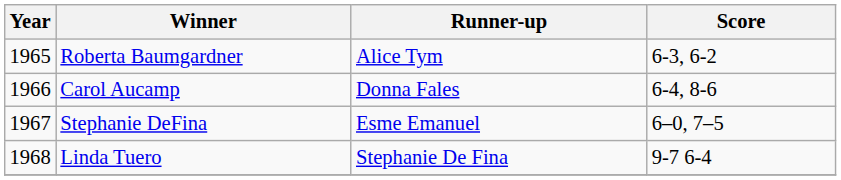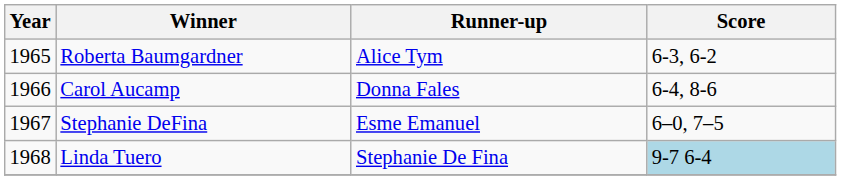(682, 157) no background -> (682, 157) lightblue background
